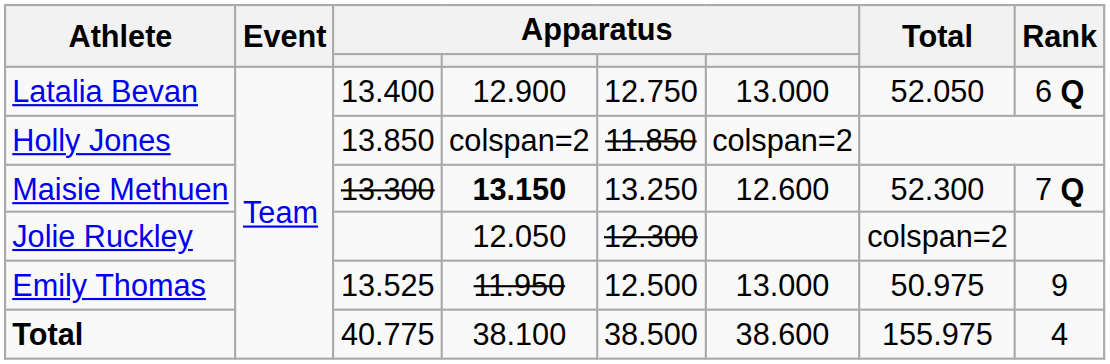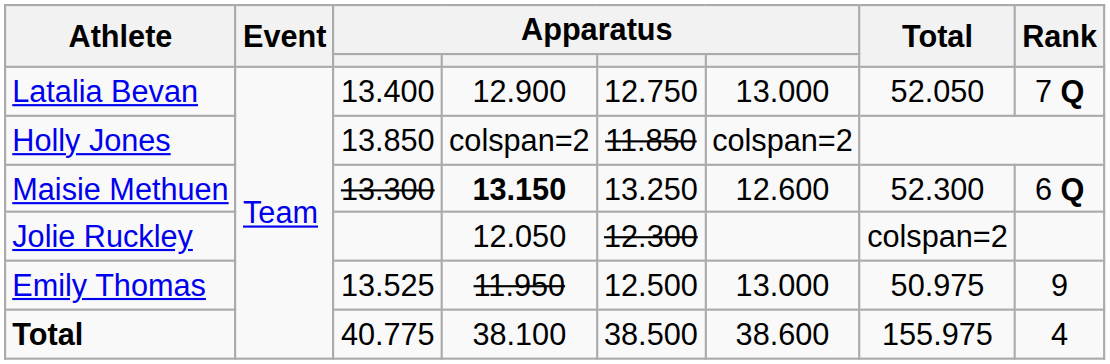(1060, 92) 6 Q -> (1060, 92) 7 Q
(1060, 189) 7 Q -> (1060, 189) 6 Q
